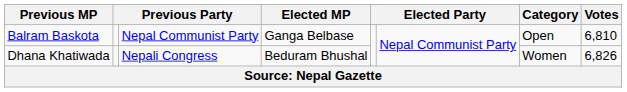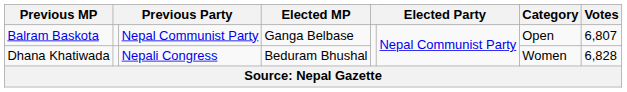(601, 35) 6,810 -> (601, 35) 6,807
(601, 55) 6,826 -> (601, 55) 6,828
